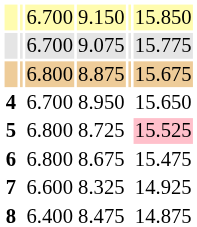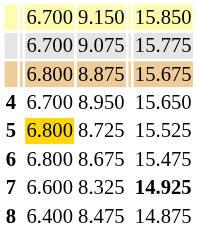(50, 130) no background -> (50, 130) gold background
(163, 130) pink background -> (163, 130) no background
(163, 187) normal -> (163, 187) bold
